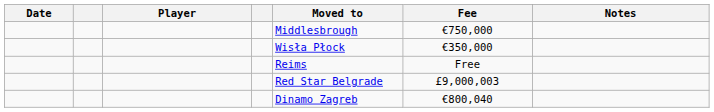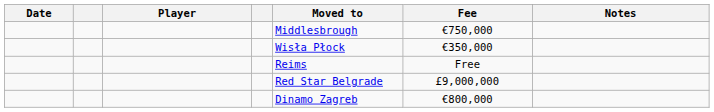(467, 82) £9,000,003 -> (467, 82) £9,000,000
(467, 99) €800,040 -> (467, 99) €800,000
